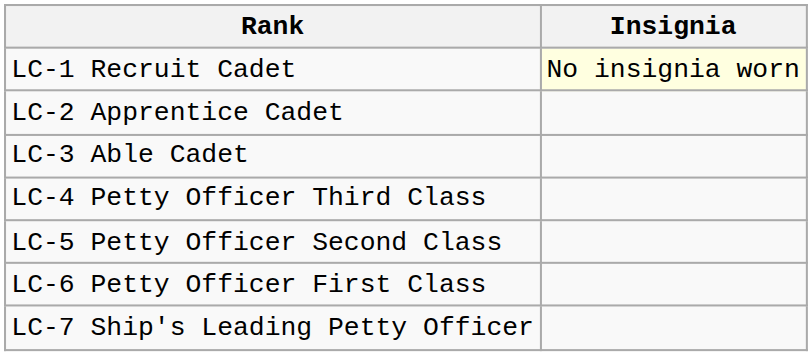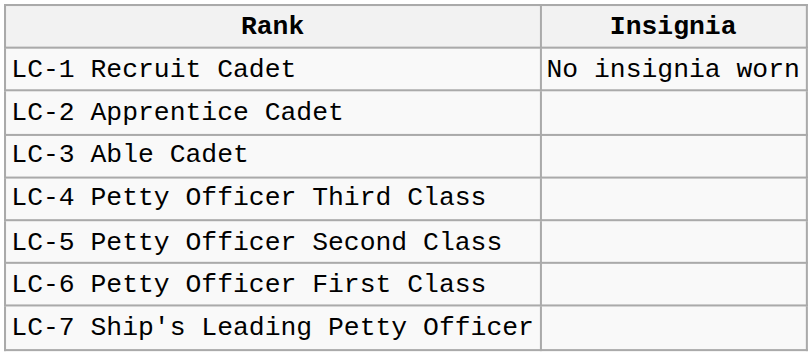(673, 70) lightyellow background -> (673, 70) no background
